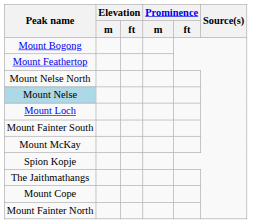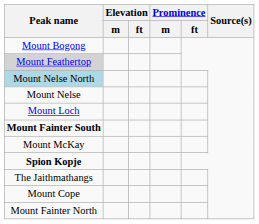(50, 62) no background -> (54, 62) lightgrey background
(50, 78) no background -> (54, 78) lightblue background
(50, 95) lightblue background -> (54, 95) no background
(50, 128) normal -> (54, 128) bold
(50, 161) normal -> (54, 161) bold
